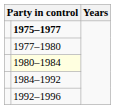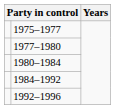(37, 29) bold -> (37, 29) normal
(37, 63) lightyellow background -> (37, 63) no background
